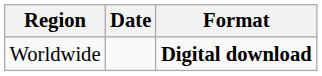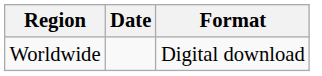(236, 53) bold -> (233, 53) normal
